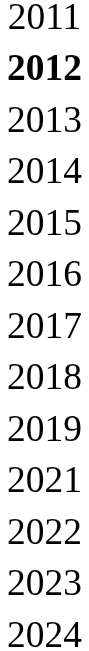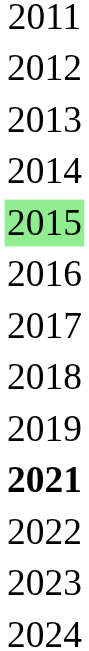(44, 67) bold -> (44, 67) normal
(44, 222) no background -> (44, 222) lightgreen background
(44, 479) normal -> (44, 479) bold
